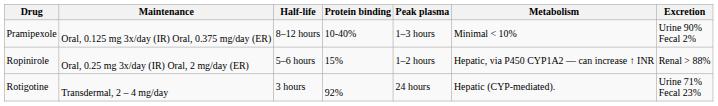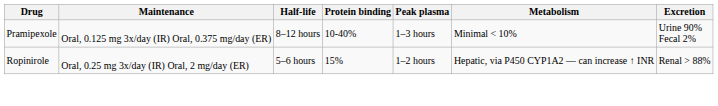- row: (28, 87)
